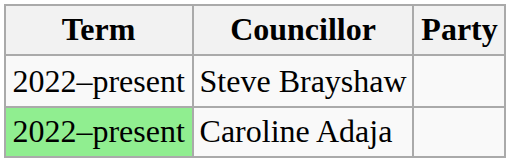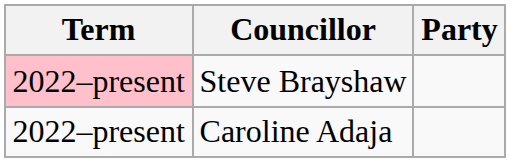(99, 80) no background -> (99, 80) pink background
(99, 131) lightgreen background -> (99, 131) no background
